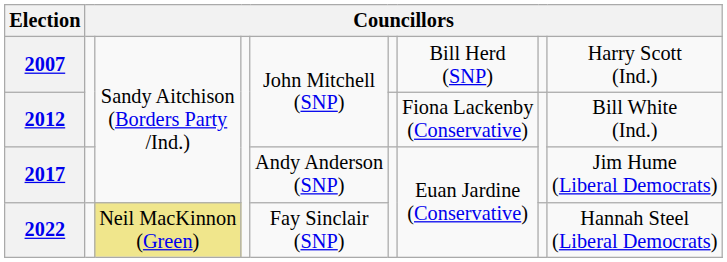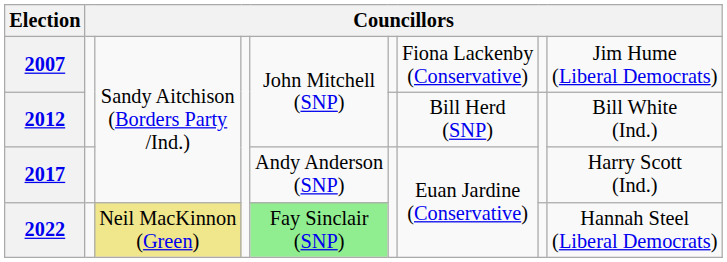(468, 64) Bill Herd (SNP) -> (468, 64) Fiona Lackenby (Conservative)
(635, 64) Harry Scott (Ind.) -> (635, 64) Jim Hume (Liberal Democrats)
(468, 119) Fiona Lackenby (Conservative) -> (468, 119) Bill Herd (SNP)
(635, 174) Jim Hume (Liberal Democrats) -> (635, 174) Harry Scott (Ind.)
(319, 229) no background -> (319, 229) lightgreen background
